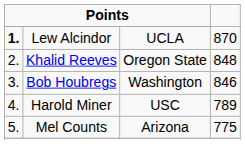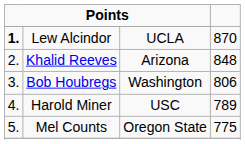(165, 60) Oregon State -> (165, 60) Arizona
(225, 82) 846 -> (225, 82) 806
(165, 127) Arizona -> (165, 127) Oregon State
